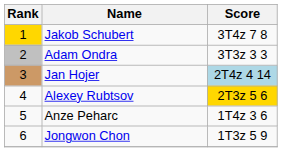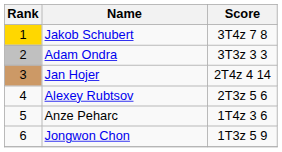(242, 75) lightblue background -> (242, 75) no background
(242, 95) gold background -> (242, 95) no background
